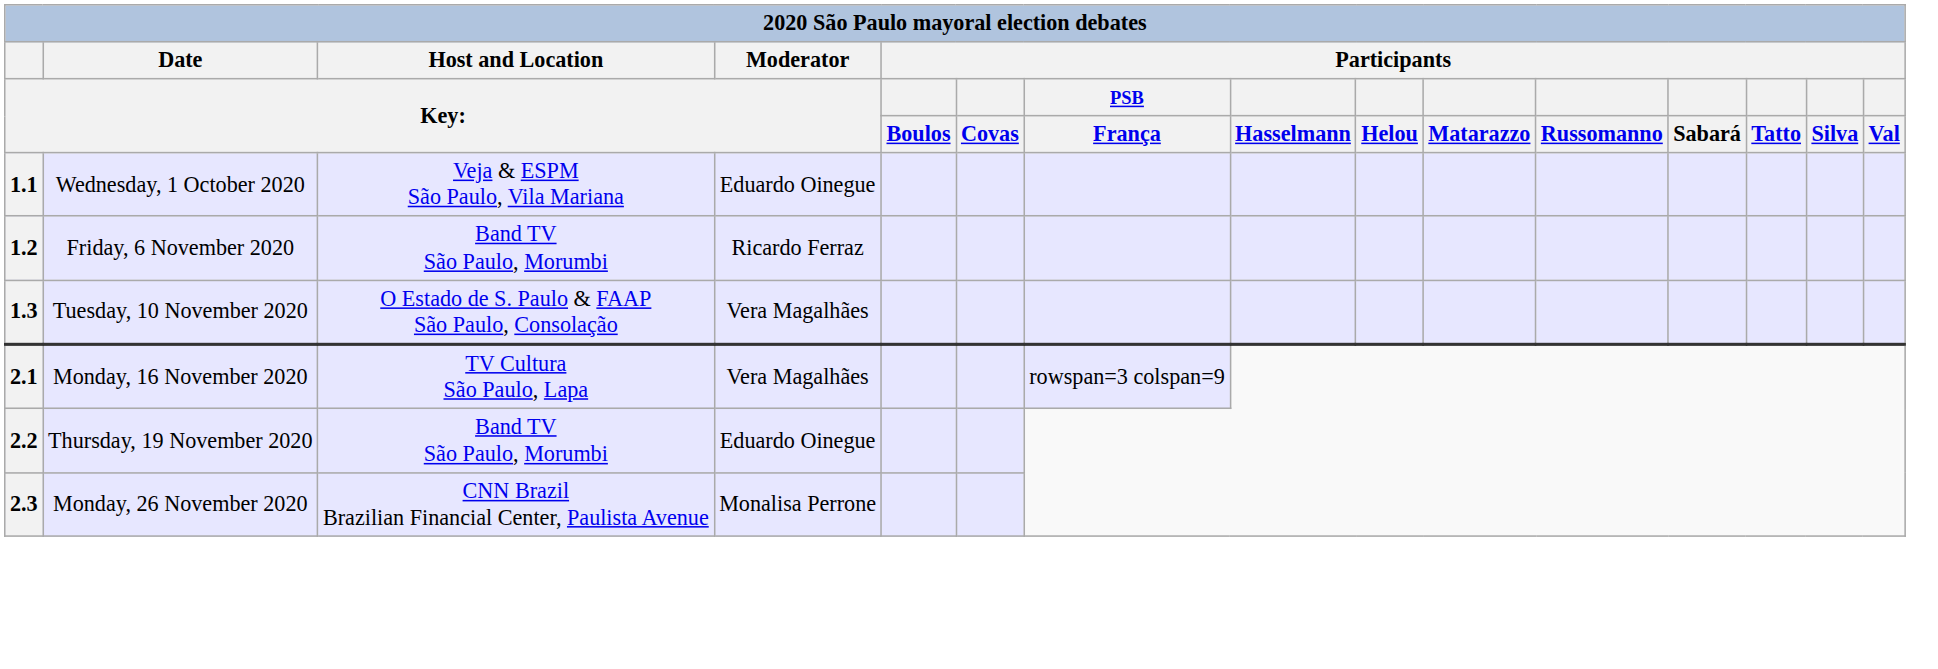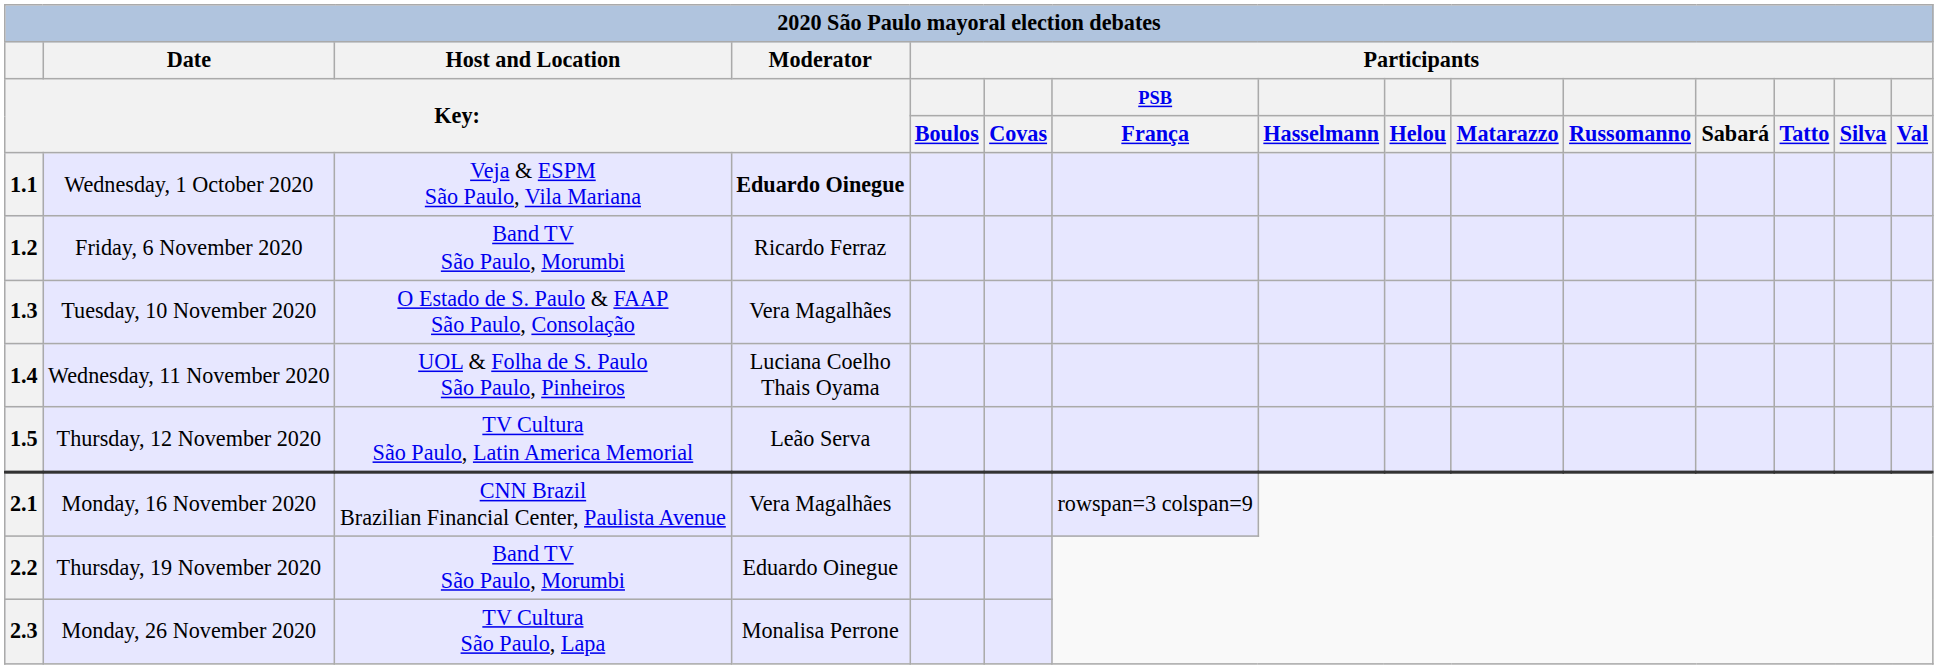(798, 184) normal -> (820, 184) bold
+ row: (24, 375)
+ row: (24, 439)
(516, 376) TV Cultura São Paulo, Lapa -> (533, 504) CNN Brazil Brazilian Financial Center, Paulista Avenue
(516, 504) CNN Brazil Brazilian Financial Center, Paulista Avenue -> (533, 631) TV Cultura São Paulo, Lapa
